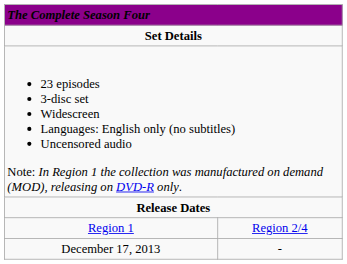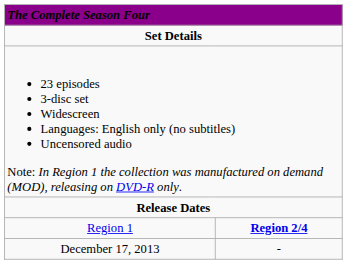(280, 228) normal -> (279, 228) bold
